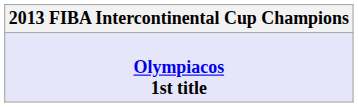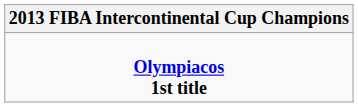(179, 77) lavender background -> (179, 77) no background
